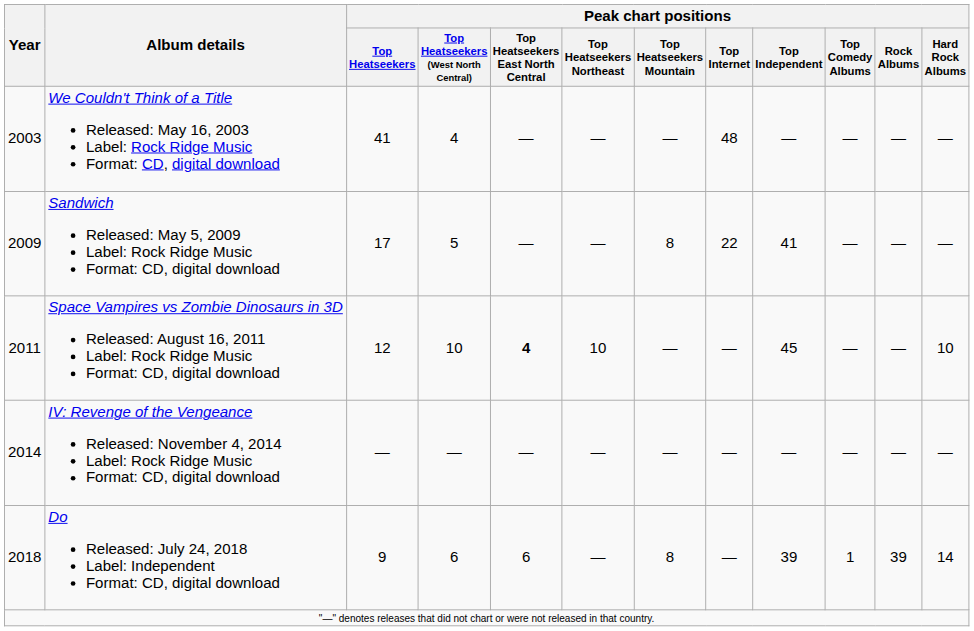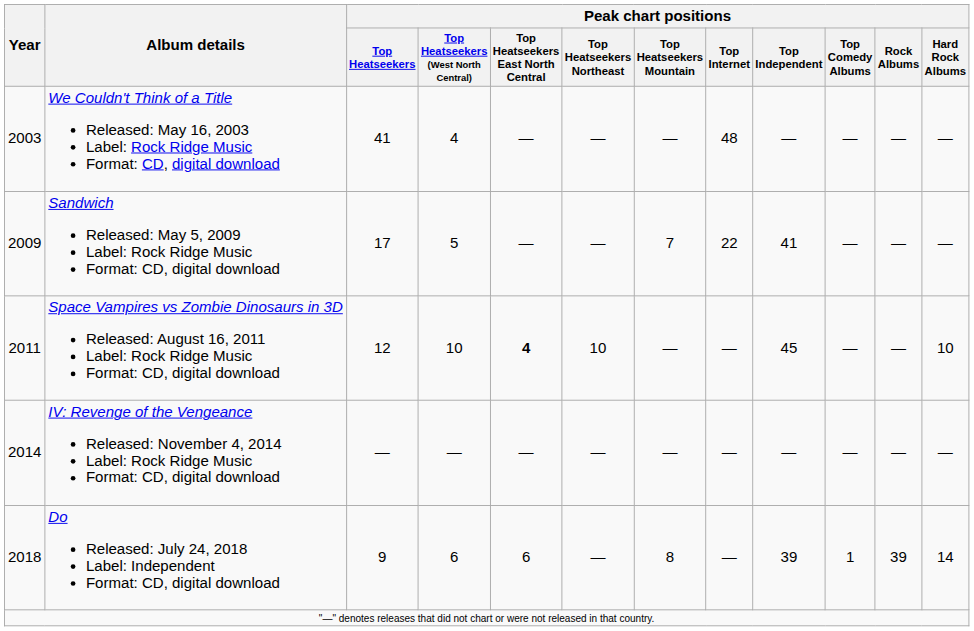(670, 243) 8 -> (670, 243) 7
